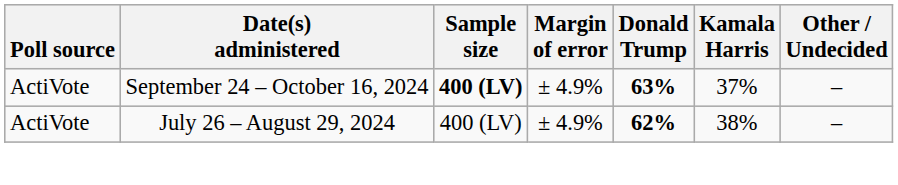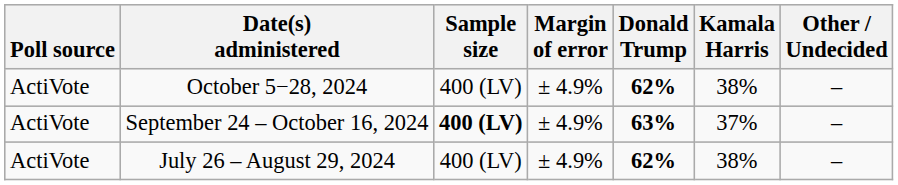+ row: (277, 86)
